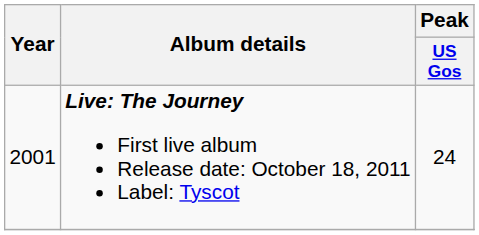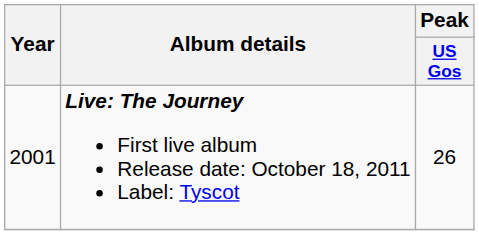(445, 157) 24 -> (445, 157) 26
